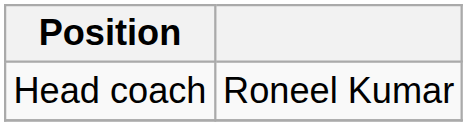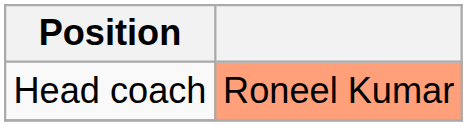(339, 90) no background -> (339, 90) lightsalmon background
